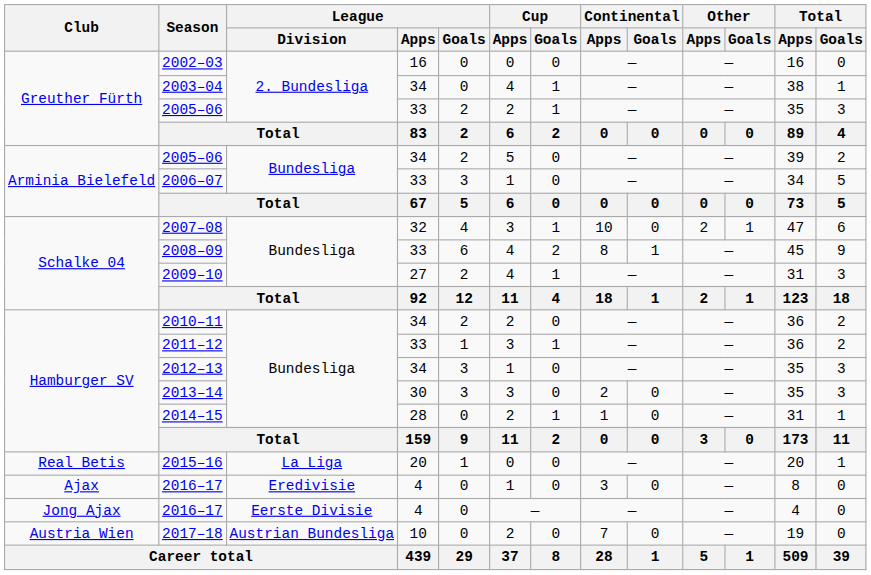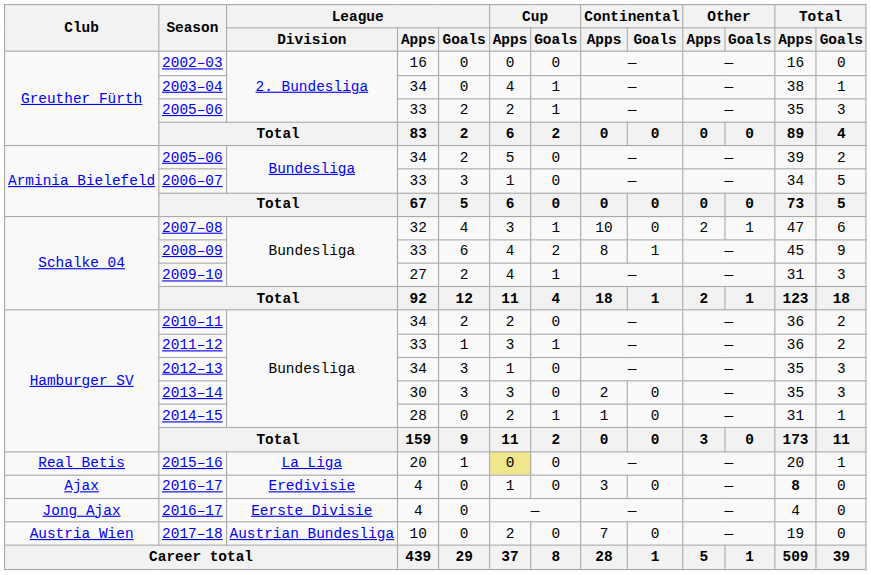(510, 463) no background -> (510, 463) khaki background
(796, 487) normal -> (796, 487) bold
